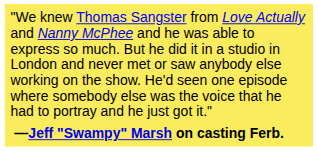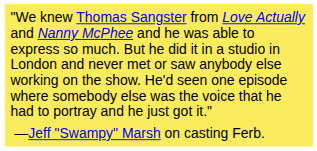(147, 133) bold -> (138, 133) normal
